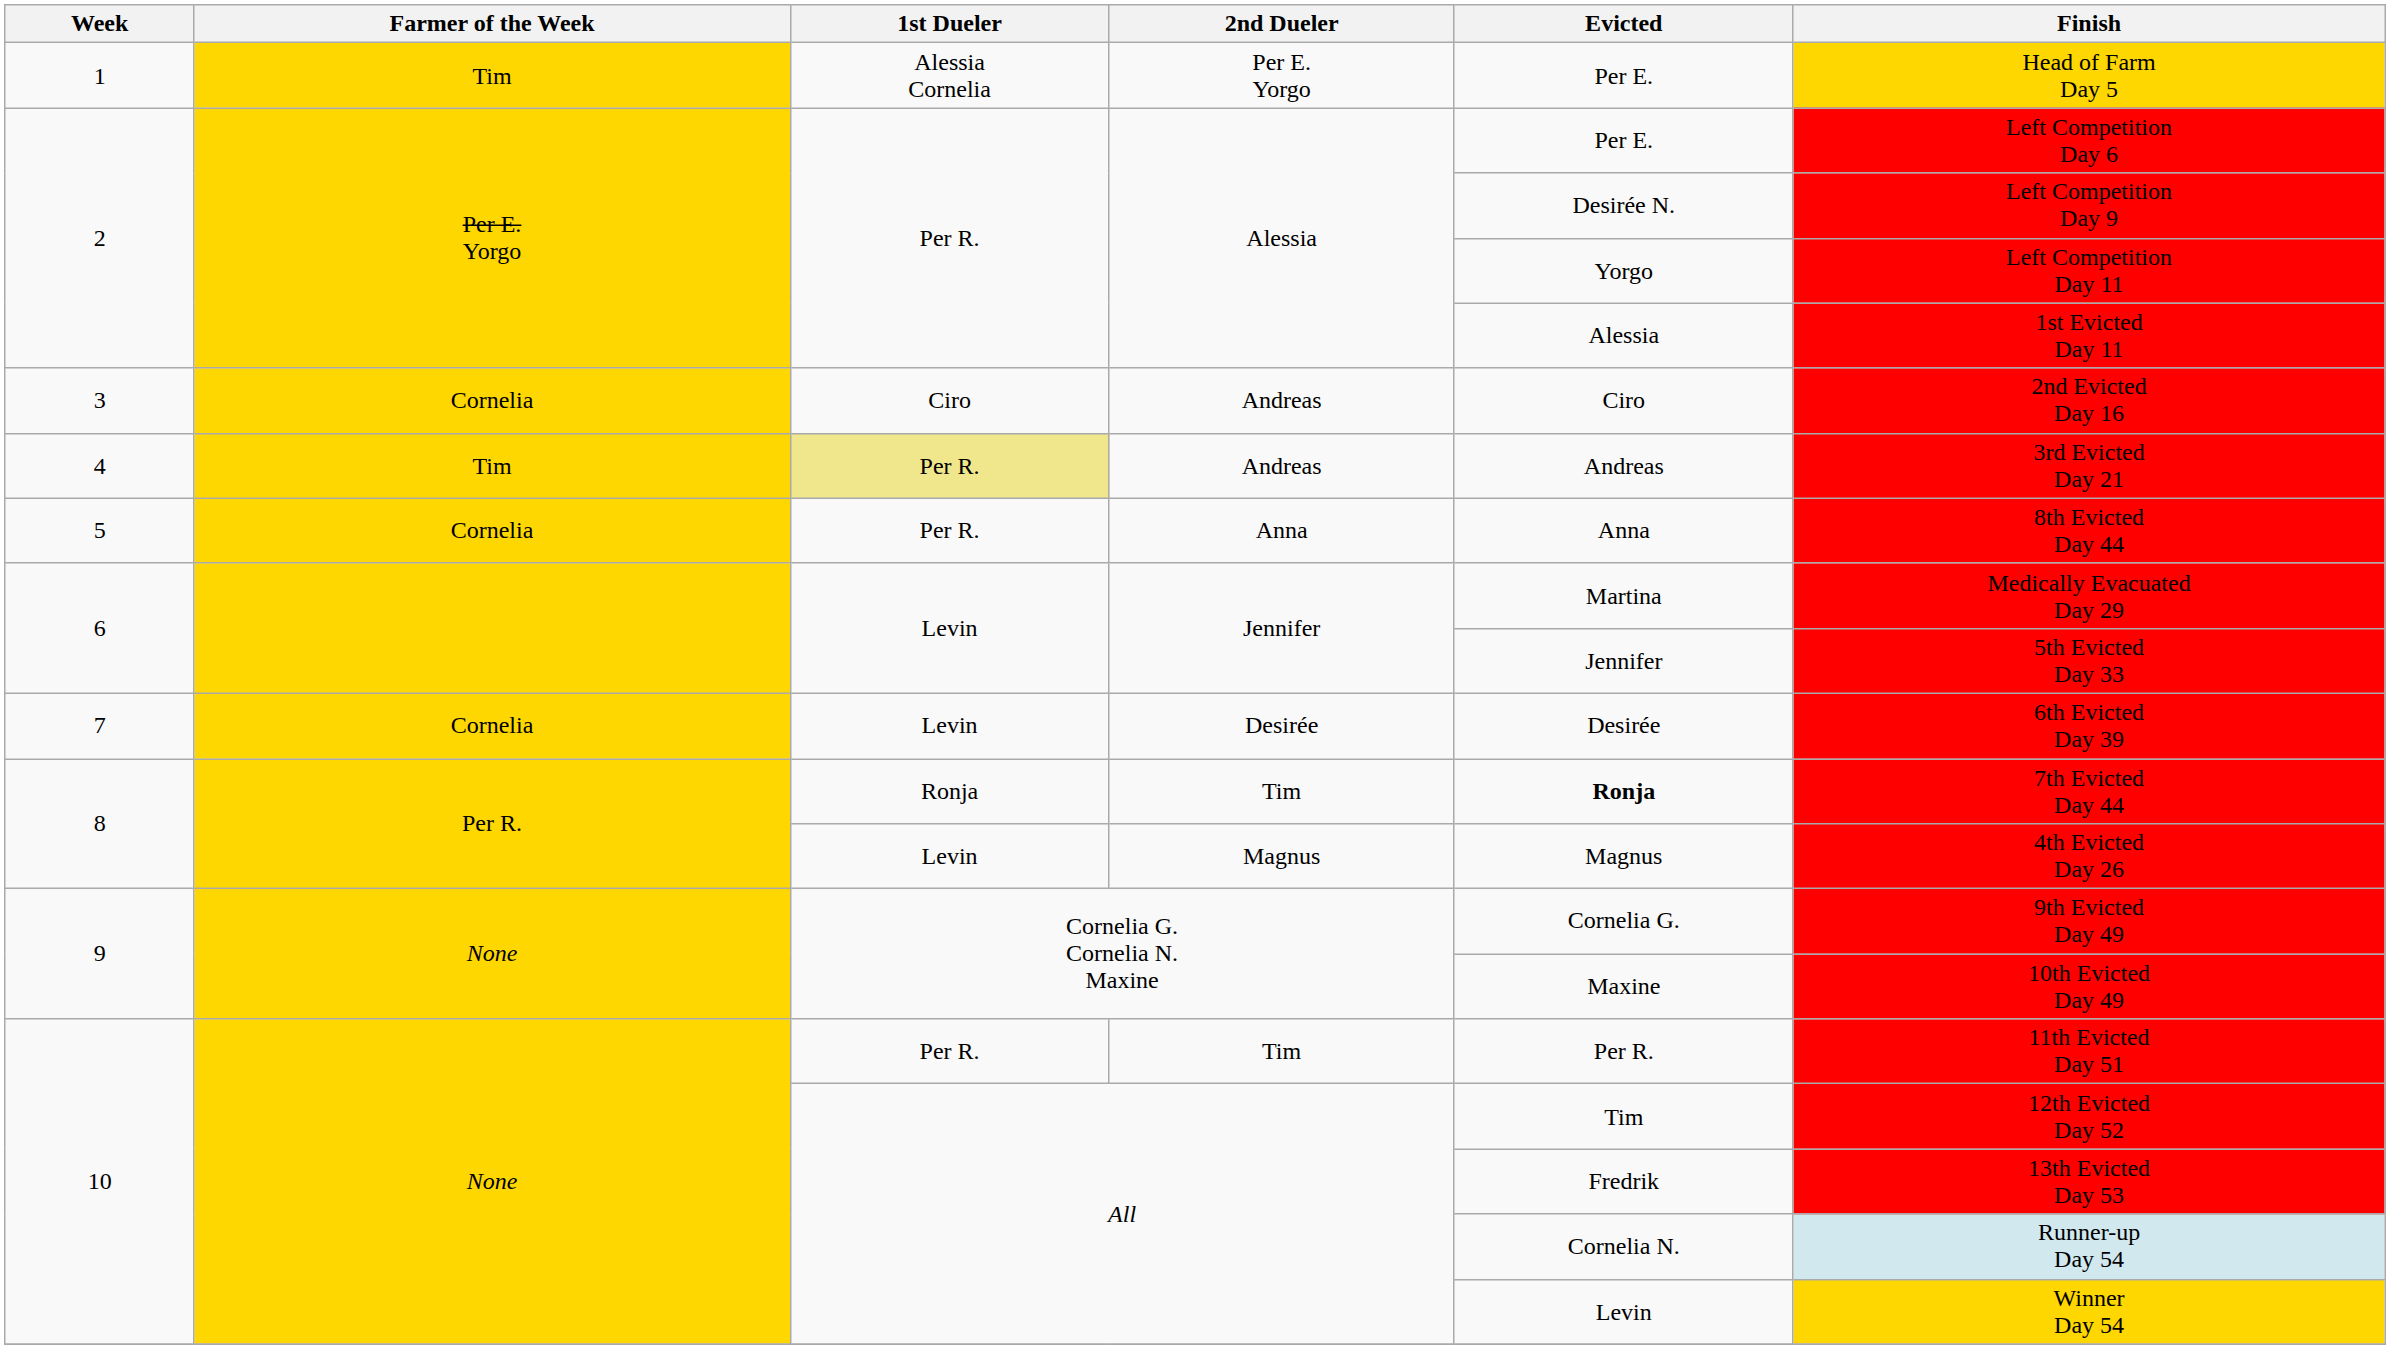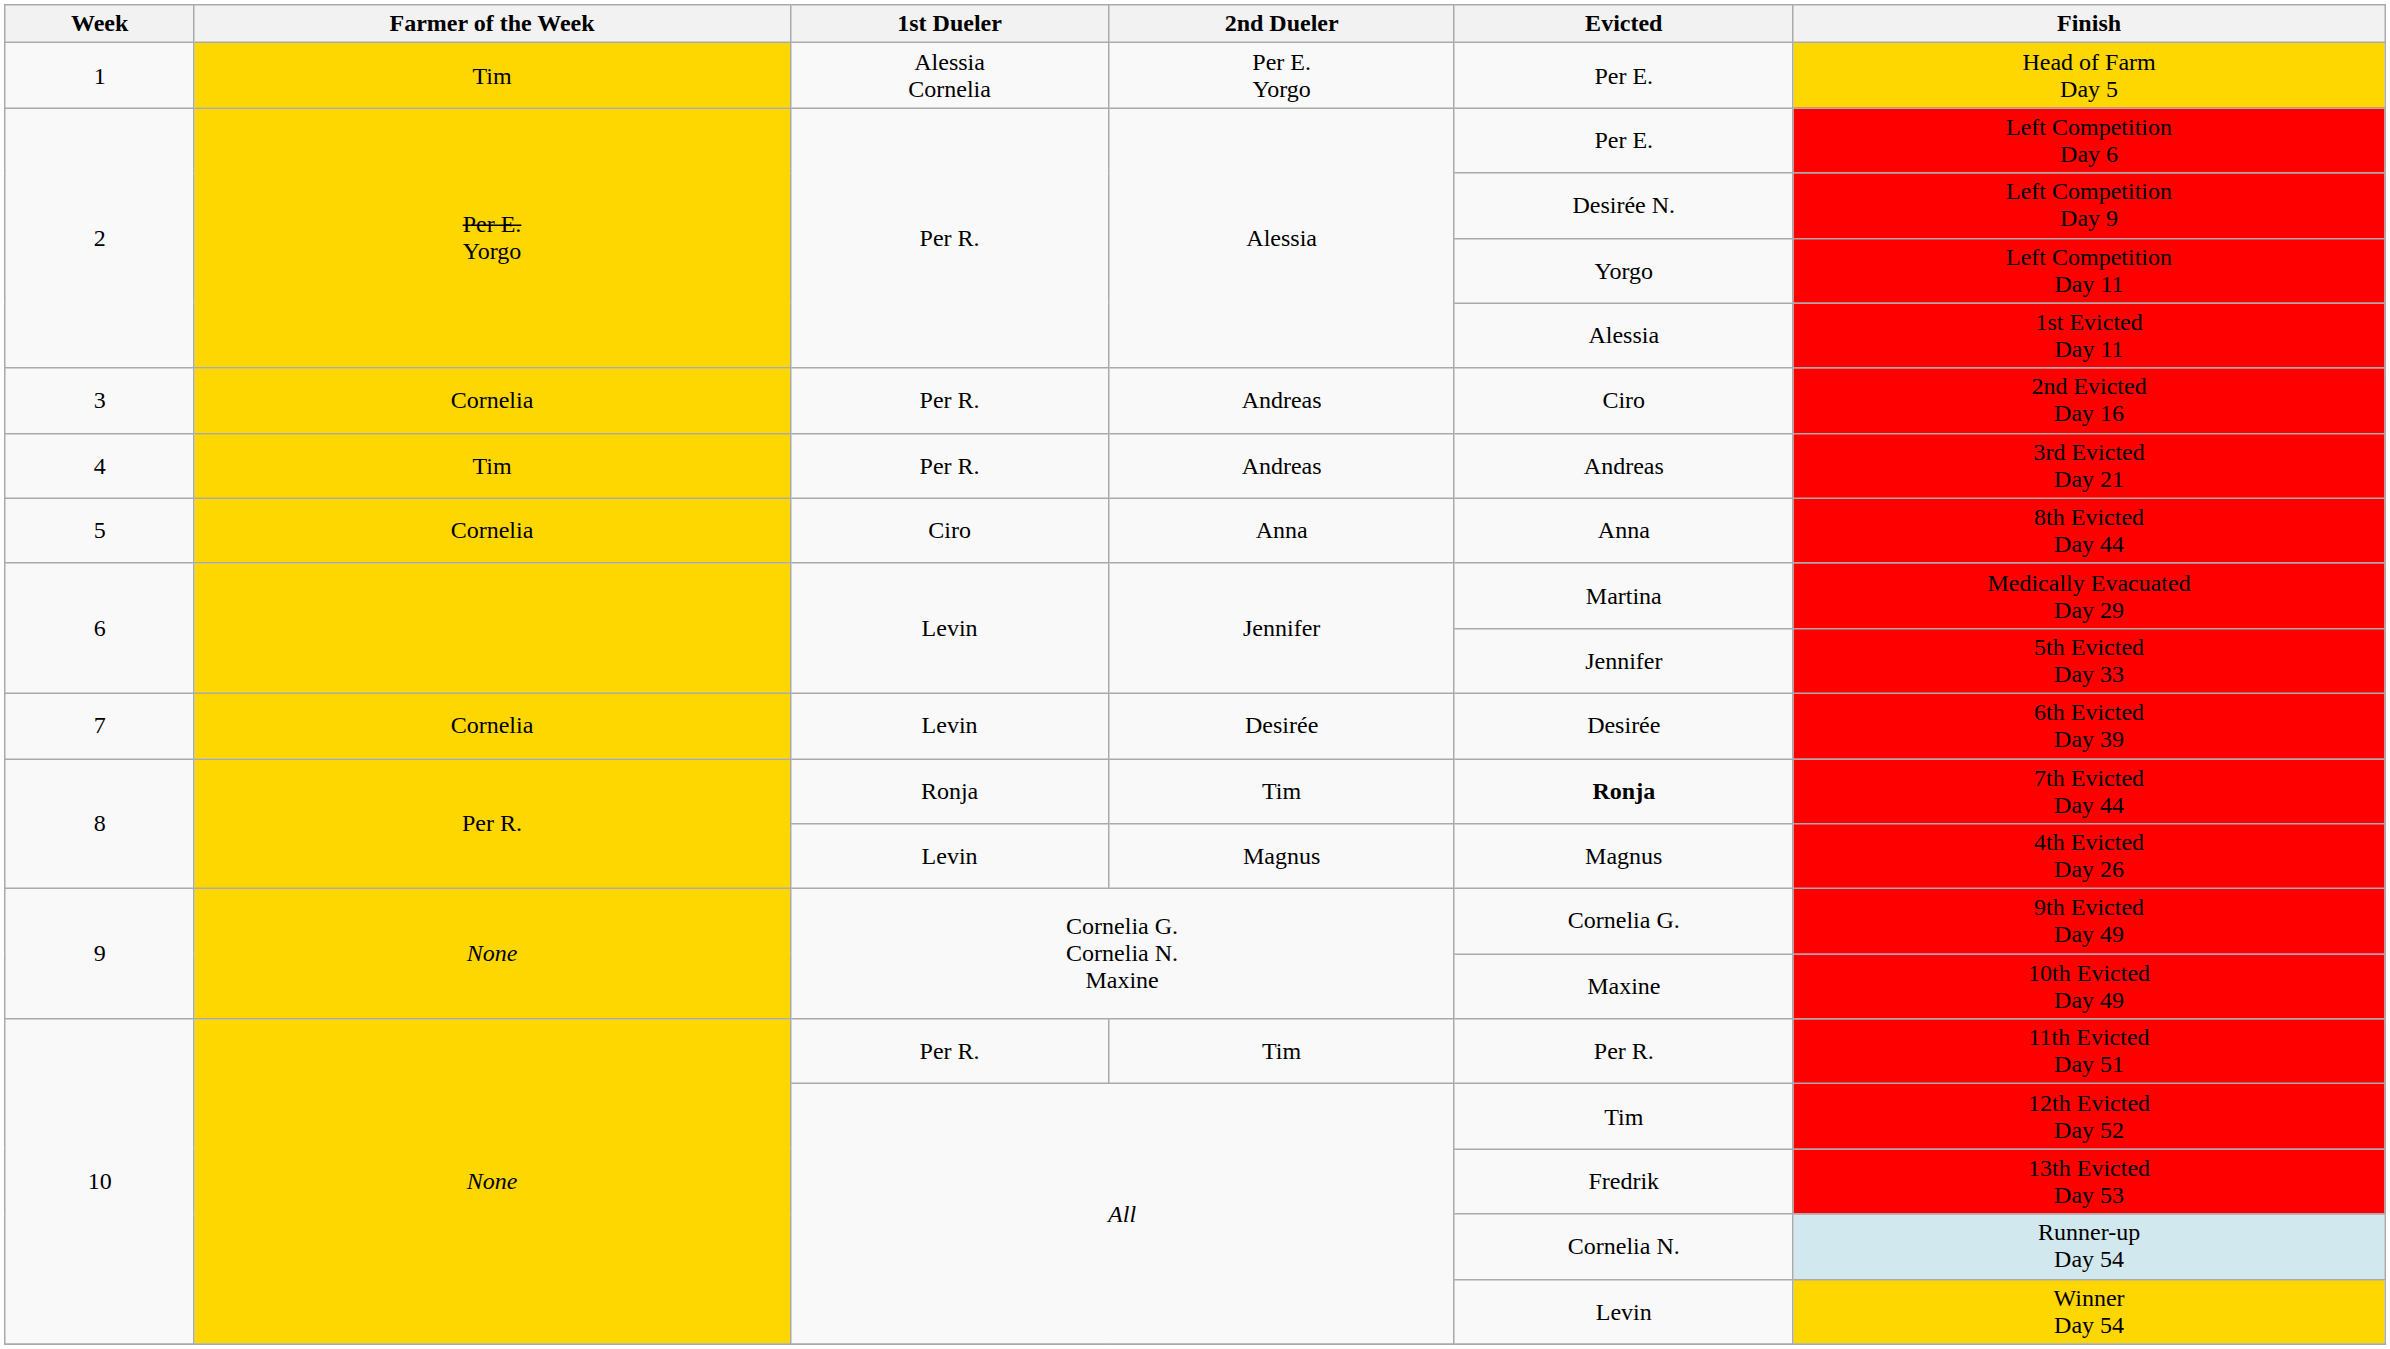(950, 400) Ciro -> (950, 400) Per R.
(950, 465) khaki background -> (950, 465) no background
(950, 530) Per R. -> (950, 530) Ciro
